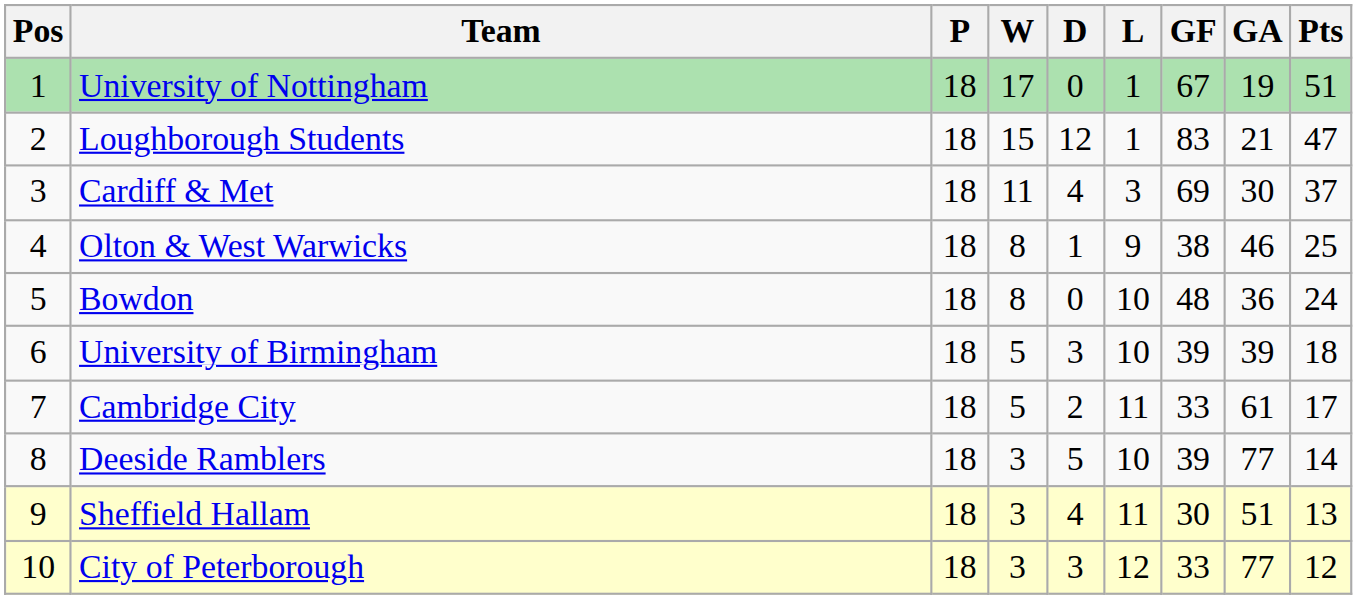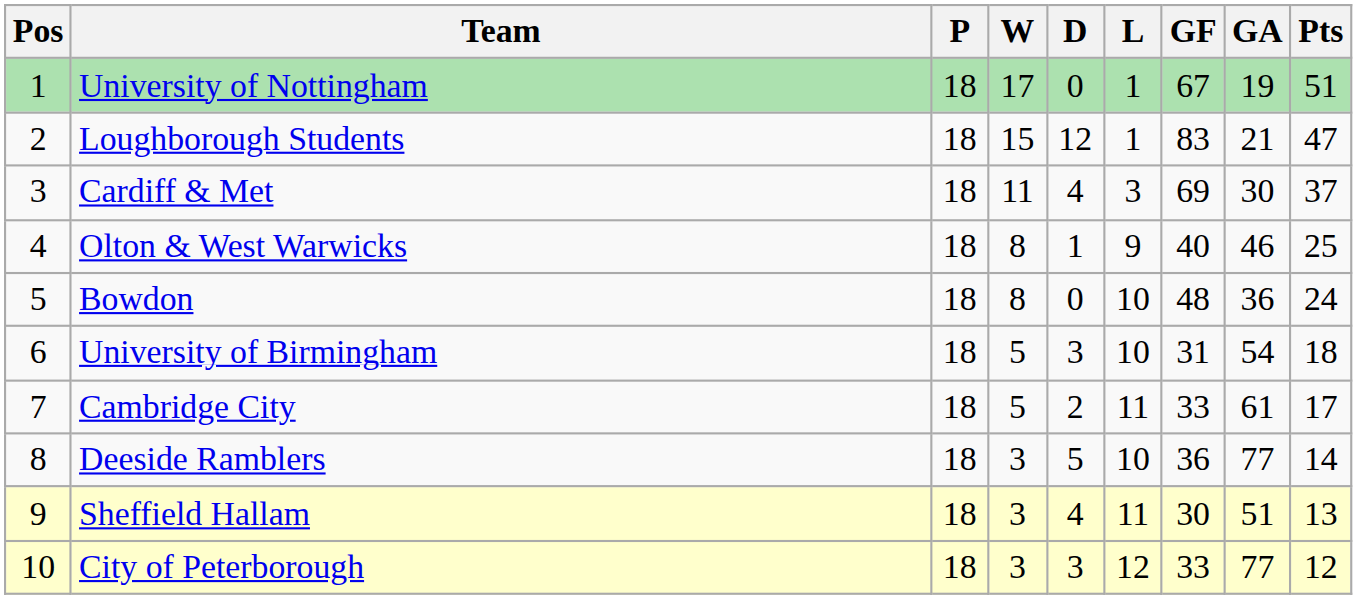(1193, 245) 38 -> (1193, 245) 40
(1193, 352) 39 -> (1193, 352) 31
(1257, 352) 39 -> (1257, 352) 54
(1193, 459) 39 -> (1193, 459) 36
